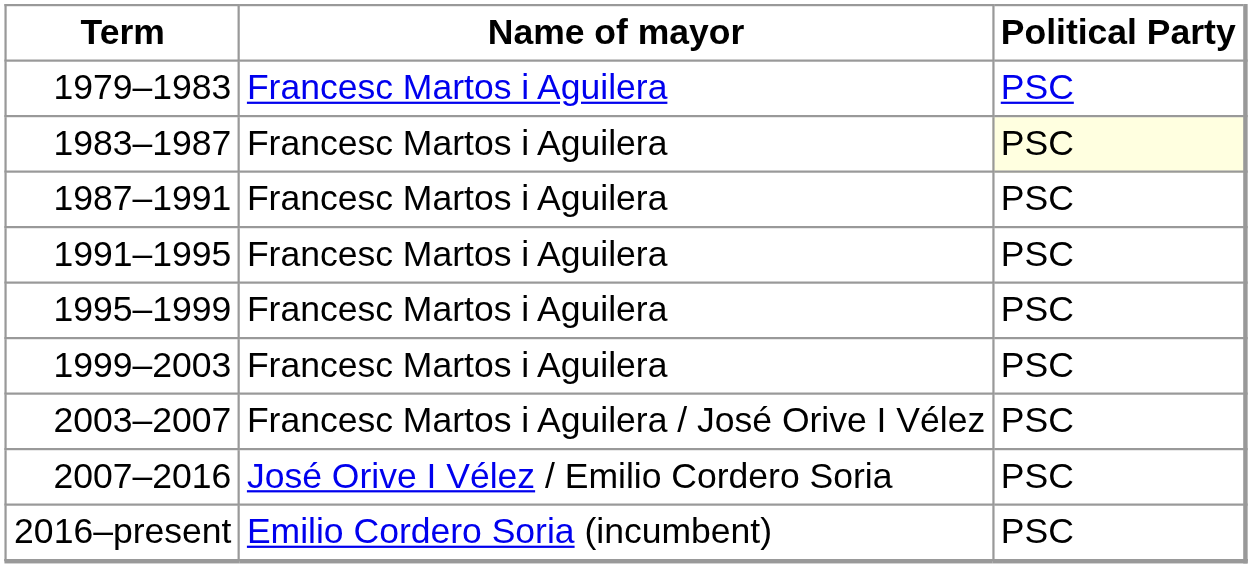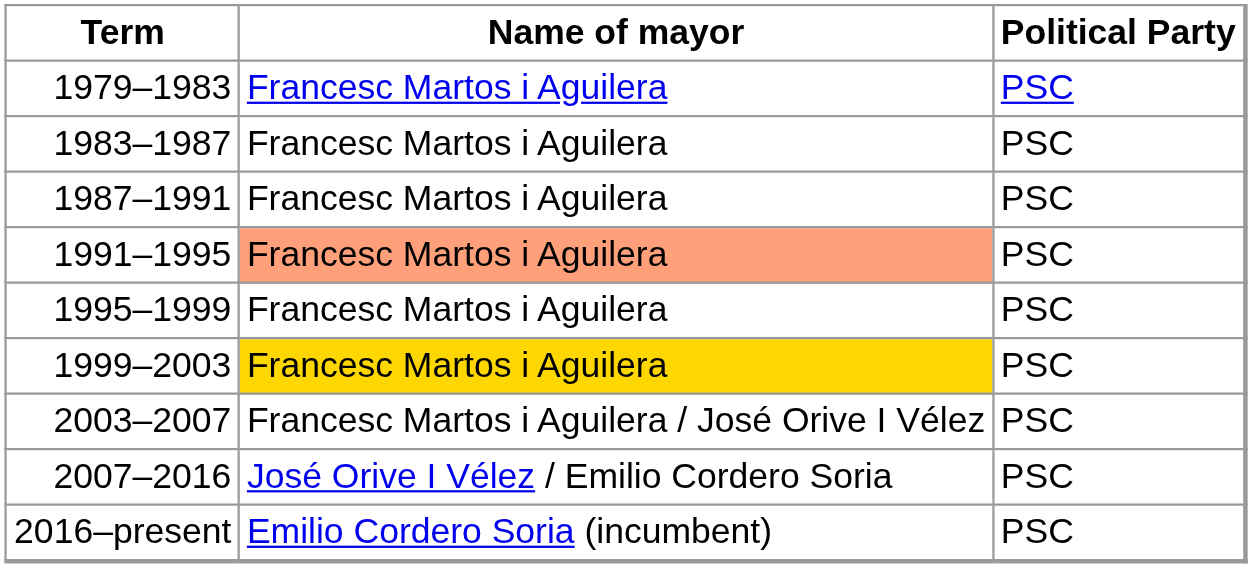(1037, 143) lightyellow background -> (1037, 143) no background
(457, 254) no background -> (457, 254) lightsalmon background
(457, 365) no background -> (457, 365) gold background
